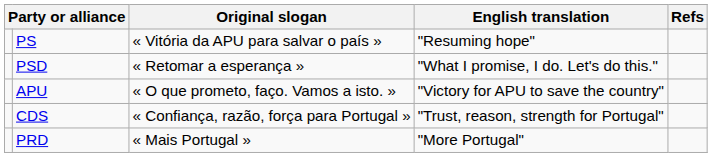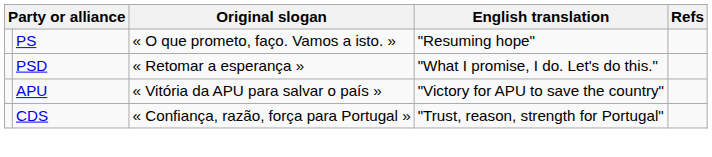(257, 41) « Vitória da APU para salvar o país » -> (264, 41) « O que prometo, faço. Vamos a isto. »
(264, 90) « O que prometo, faço. Vamos a isto. » -> (257, 90) « Vitória da APU para salvar o país »
- row: (32, 139)
